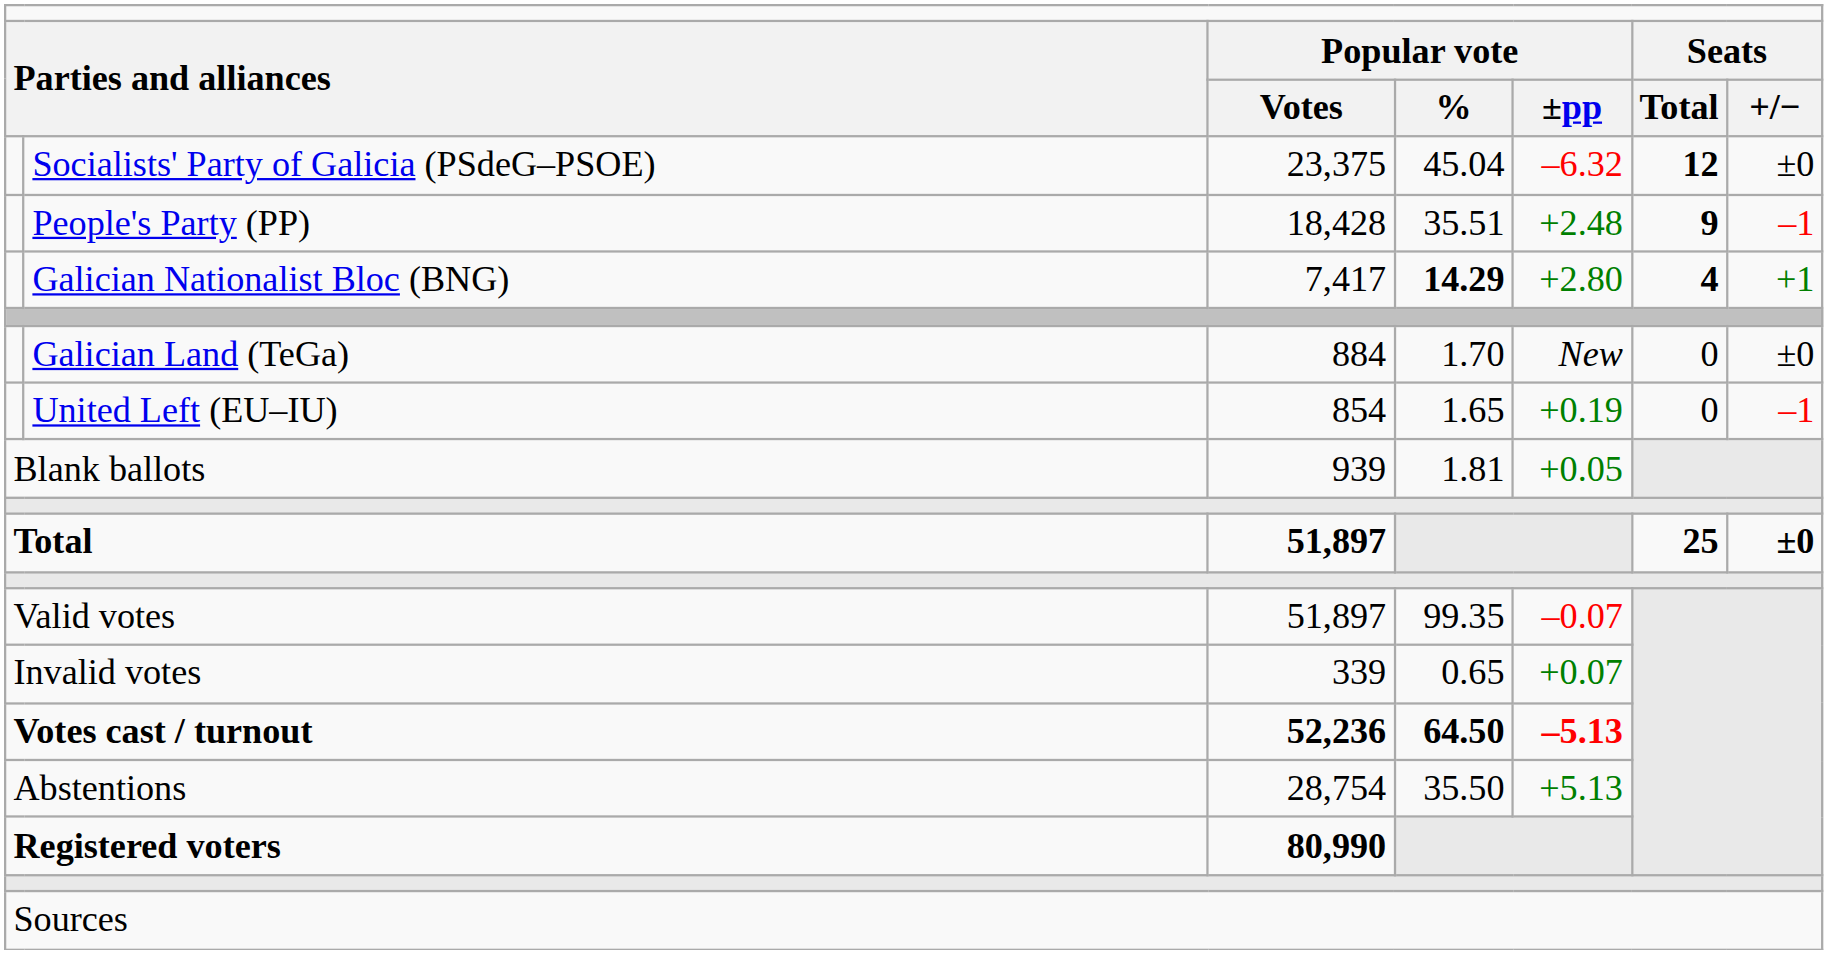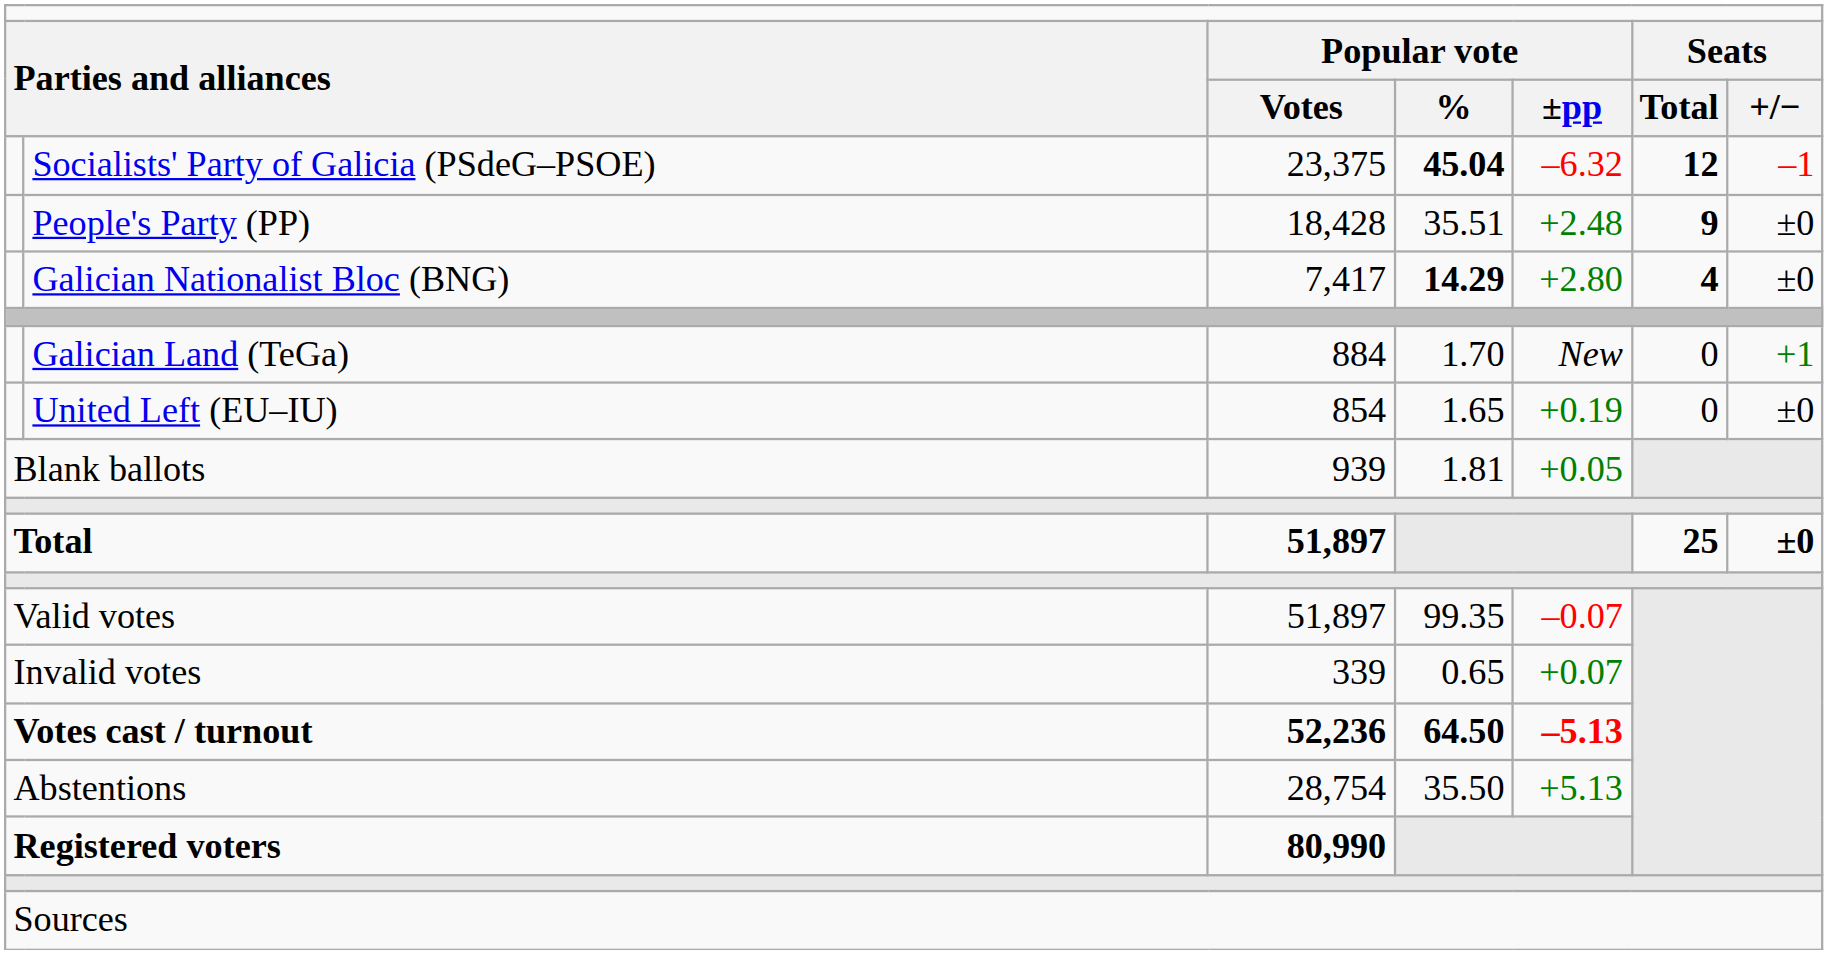(1464, 164) normal -> (1464, 164) bold
(1795, 164) ±0 -> (1796, 164) –1
(1796, 221) –1 -> (1795, 221) ±0
(1795, 279) +1 -> (1795, 279) ±0
(1795, 353) ±0 -> (1795, 353) +1
(1796, 410) –1 -> (1795, 410) ±0
